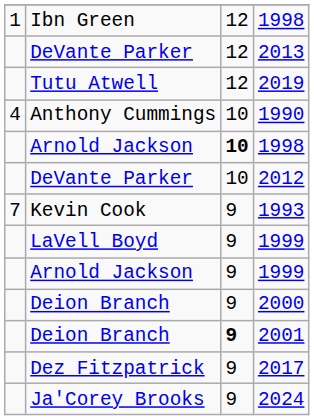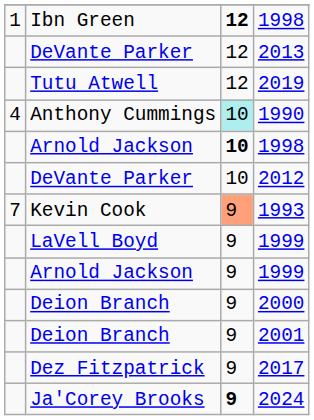(237, 21) normal -> (237, 21) bold
(237, 115) no background -> (237, 115) paleturquoise background
(231, 210) no background -> (231, 210) lightsalmon background
(231, 336) bold -> (231, 336) normal
(231, 399) normal -> (231, 399) bold
